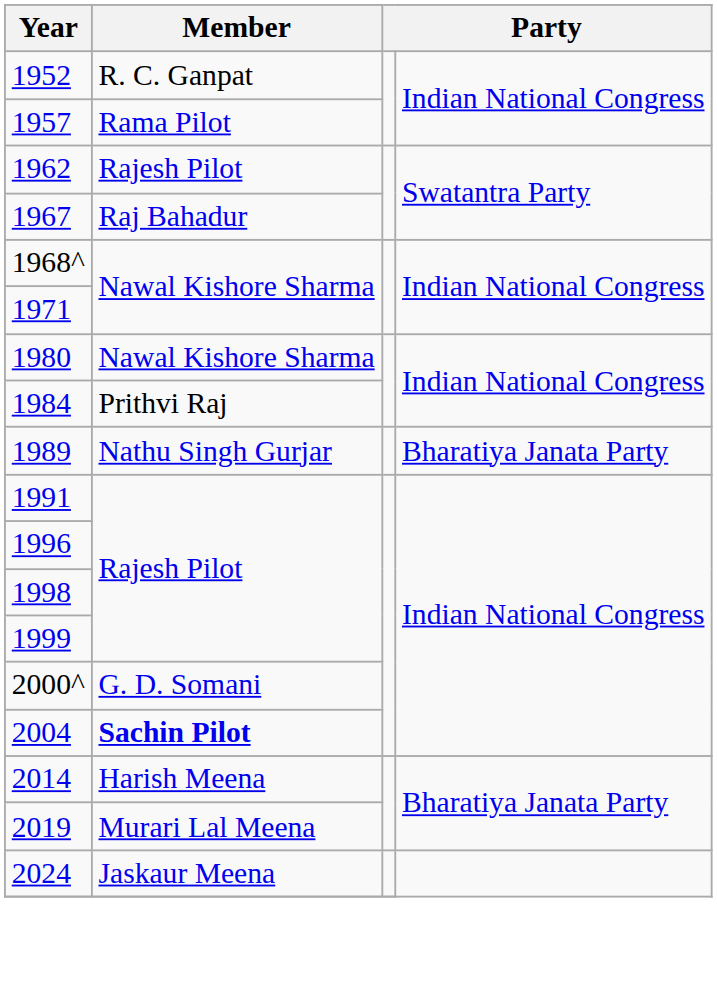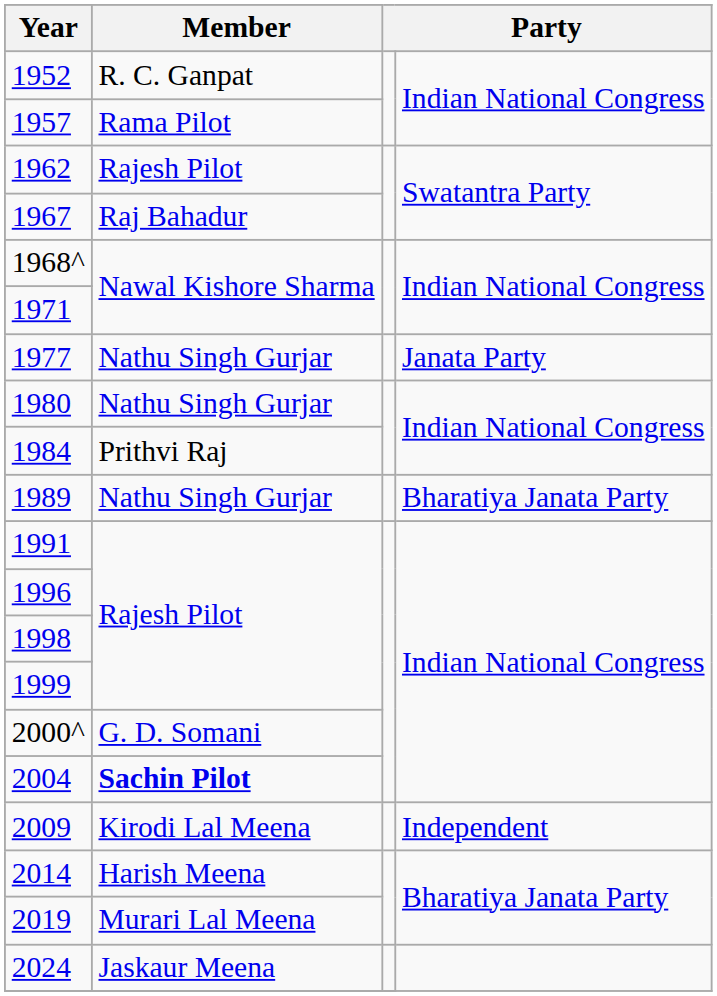+ row: (41, 356)
(237, 356) Nawal Kishore Sharma -> (215, 403) Nathu Singh Gurjar
+ row: (41, 826)
